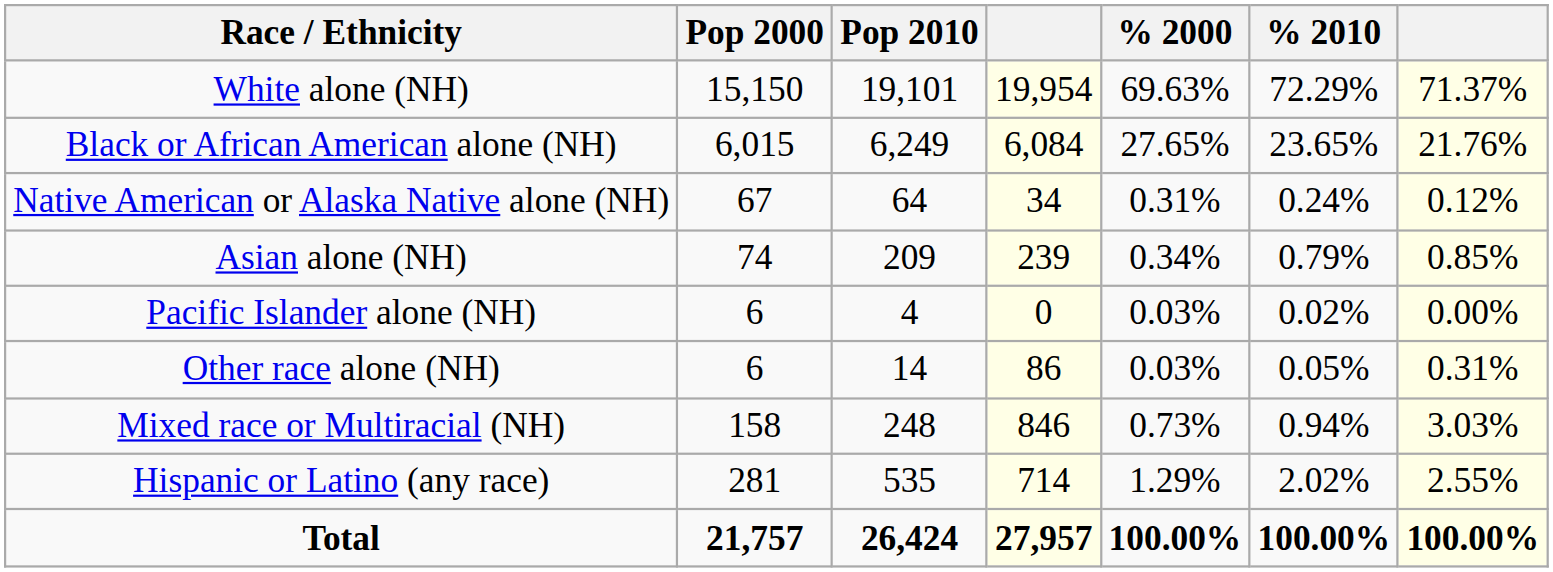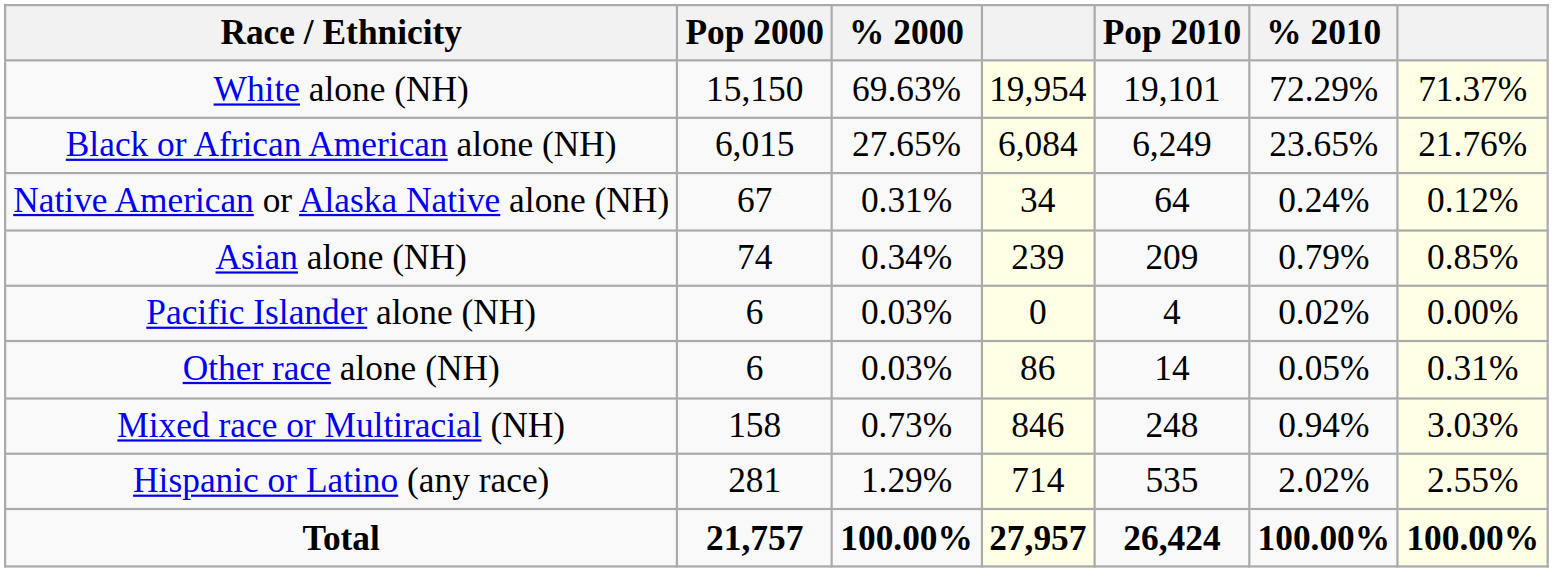columns swapped: (910, 32) <-> (1175, 32)
